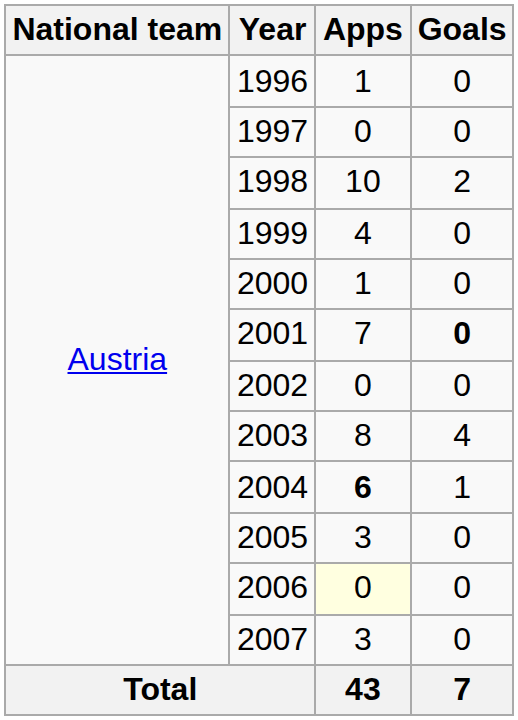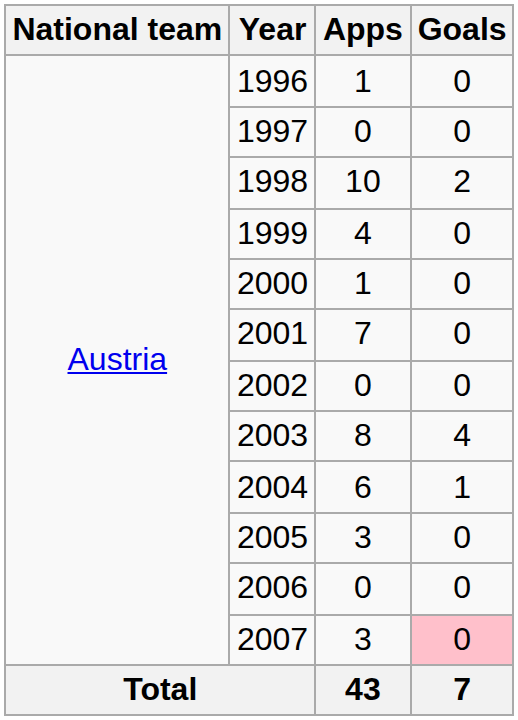(462, 334) bold -> (462, 334) normal
(363, 486) bold -> (363, 486) normal
(363, 588) lightyellow background -> (363, 588) no background
(462, 638) no background -> (462, 638) pink background
